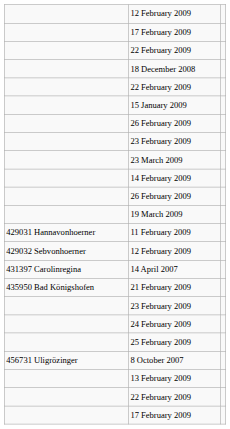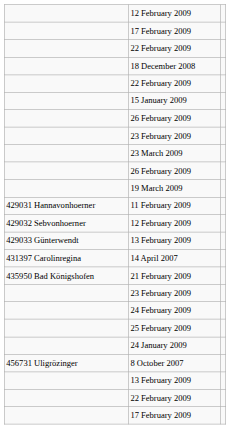- row: (66, 178)
+ row: (42, 240)
+ row: (66, 346)
